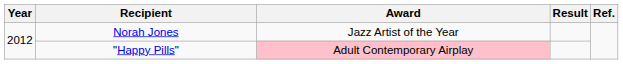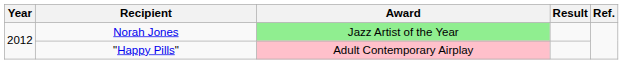(403, 31) no background -> (403, 31) lightgreen background
